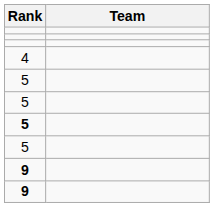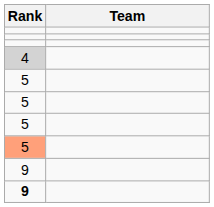(25, 58) no background -> (25, 58) lightgrey background
(25, 125) bold -> (25, 125) normal
(25, 147) no background -> (25, 147) lightsalmon background
(25, 170) bold -> (25, 170) normal
